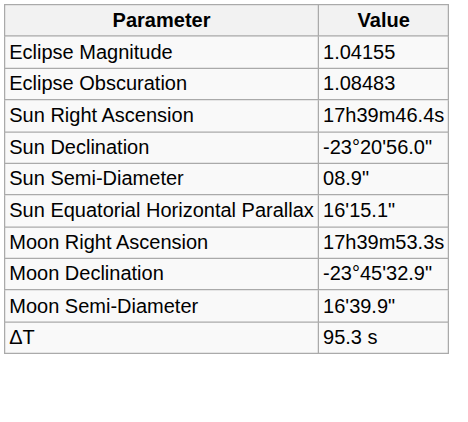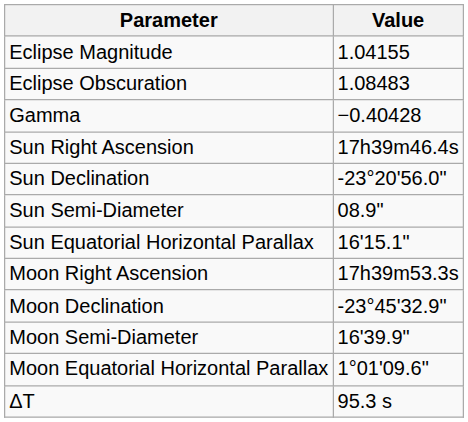+ row: (45, 115)
+ row: (169, 369)
